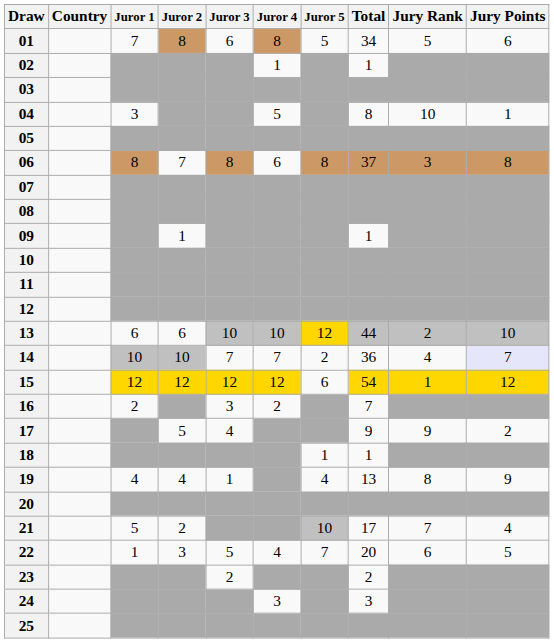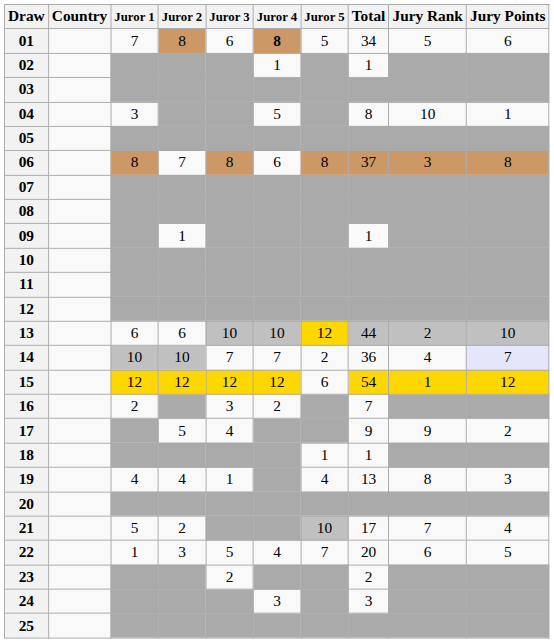(277, 41) normal -> (277, 41) bold
(508, 479) 9 -> (508, 479) 3
